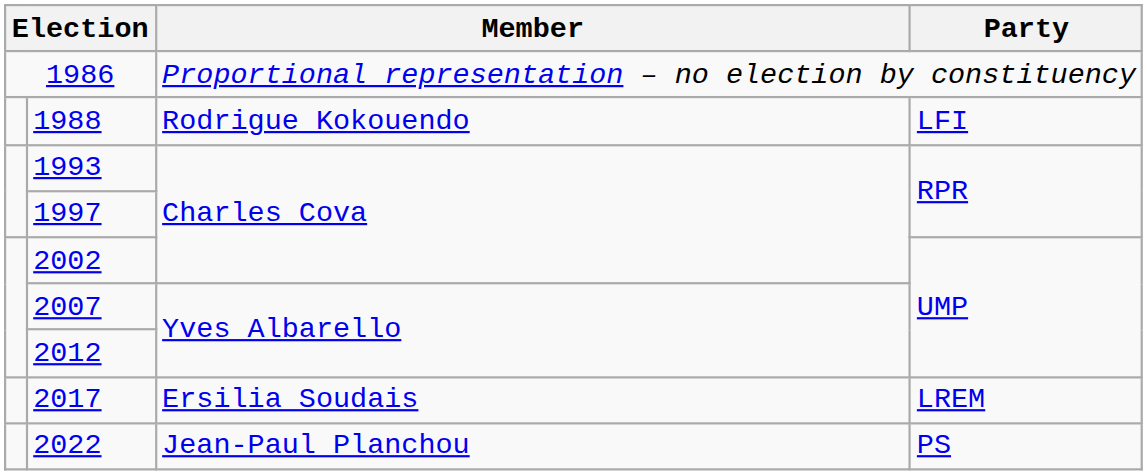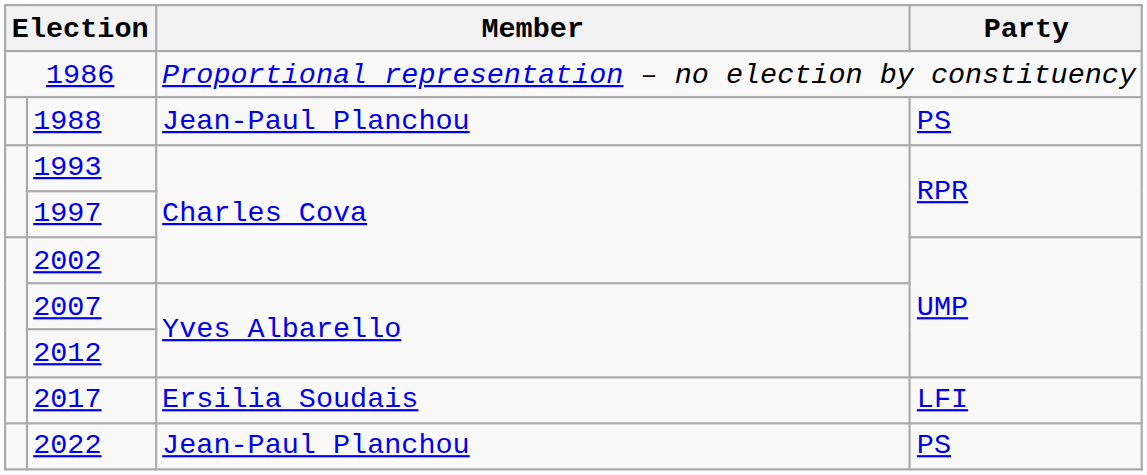(316, 121) Rodrigue Kokouendo -> (316, 121) Jean-Paul Planchou
(942, 121) LFI -> (934, 121) PS
(951, 400) LREM -> (942, 400) LFI
